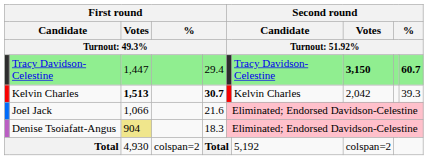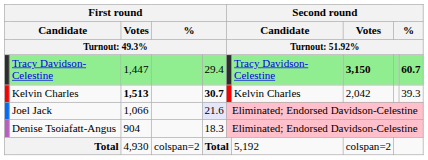(214, 111) no background -> (214, 111) lavender background
(132, 128) khaki background -> (132, 128) no background
